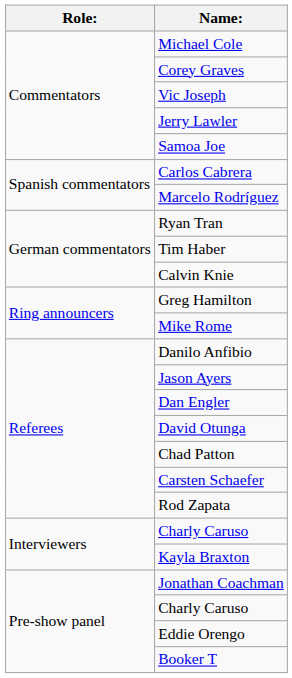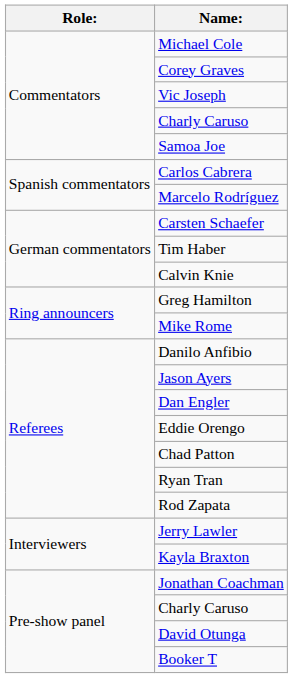(198, 120) Jerry Lawler -> (203, 120) Charly Caruso
(190, 223) Ryan Tran -> (211, 223) Carsten Schaefer
(202, 428) David Otunga -> (202, 428) Eddie Orengo
(211, 479) Carsten Schaefer -> (190, 479) Ryan Tran
(203, 531) Charly Caruso -> (198, 531) Jerry Lawler
(202, 633) Eddie Orengo -> (202, 633) David Otunga
